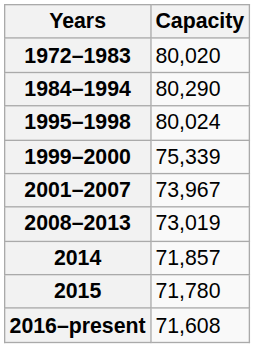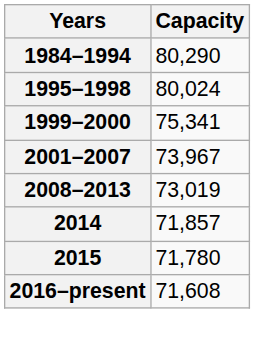- row: (78, 55)
(188, 156) 75,339 -> (188, 122) 75,341
